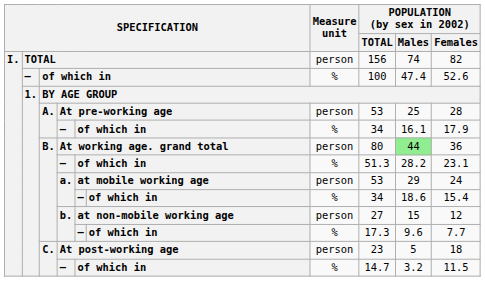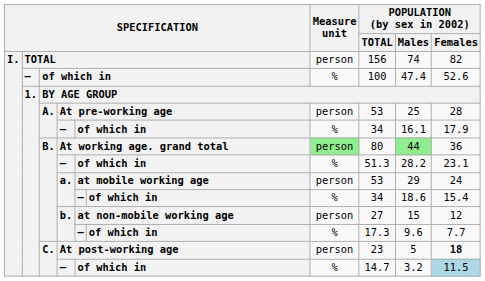(335, 147) no background -> (335, 147) lightgreen background
(456, 250) normal -> (456, 250) bold
(456, 268) no background -> (456, 268) lightblue background
